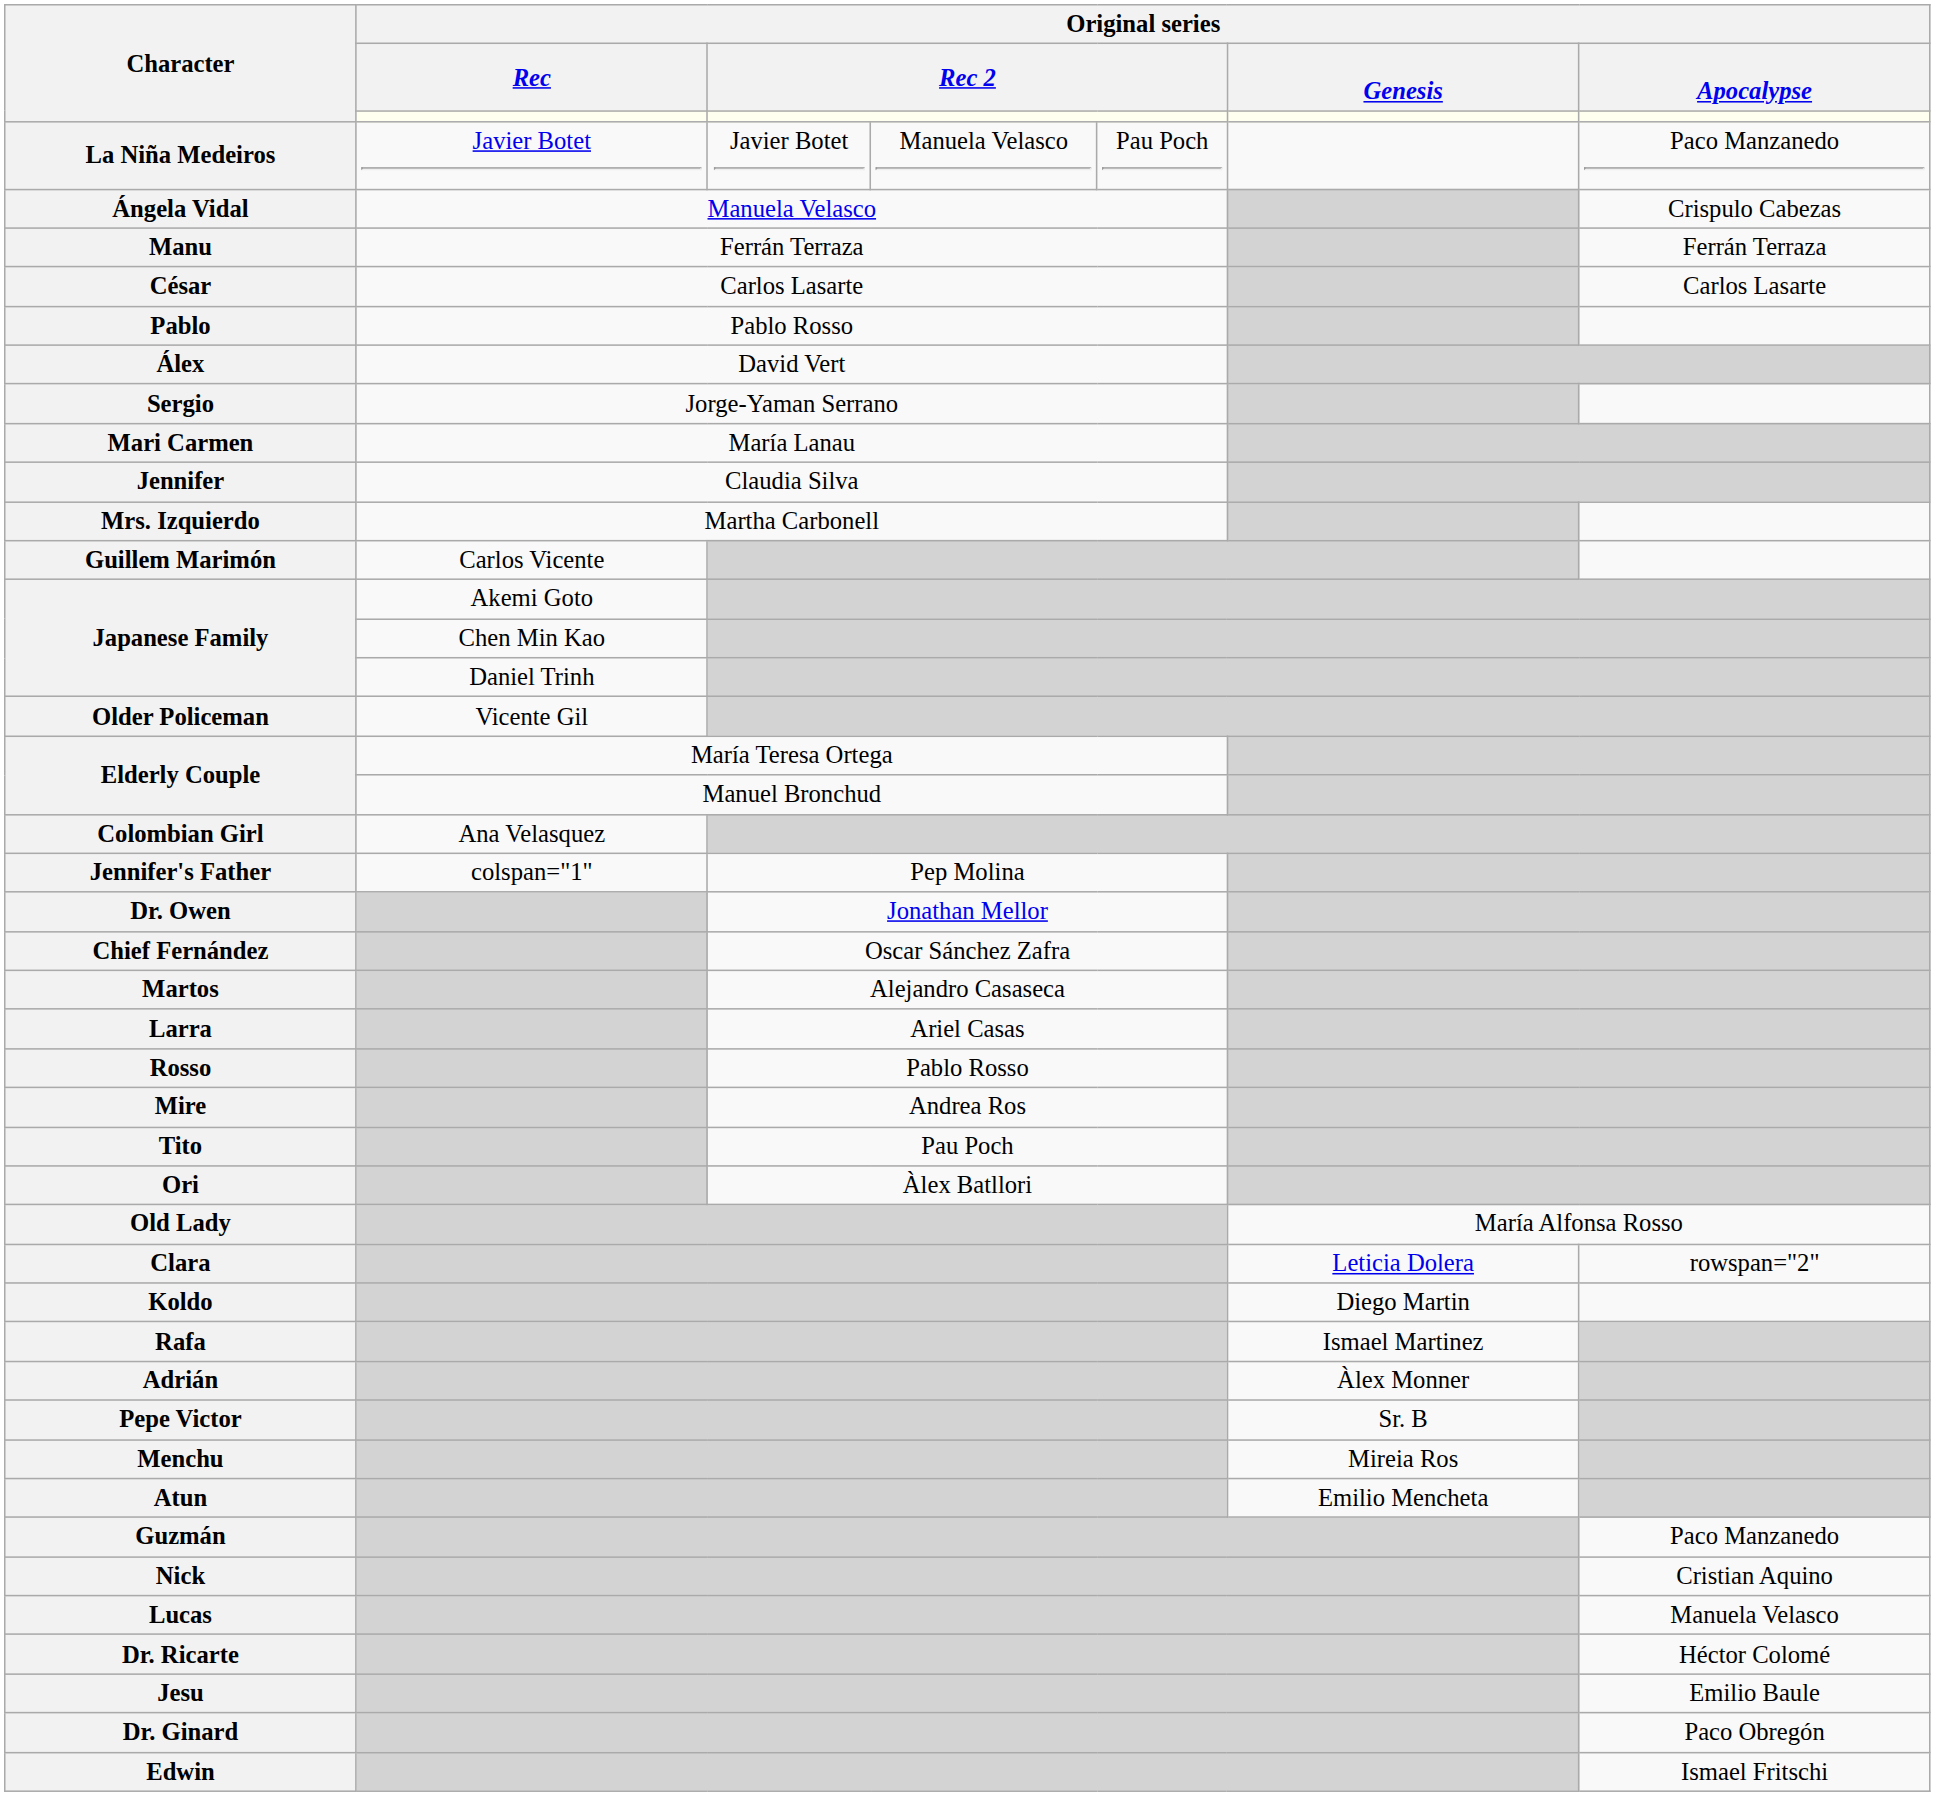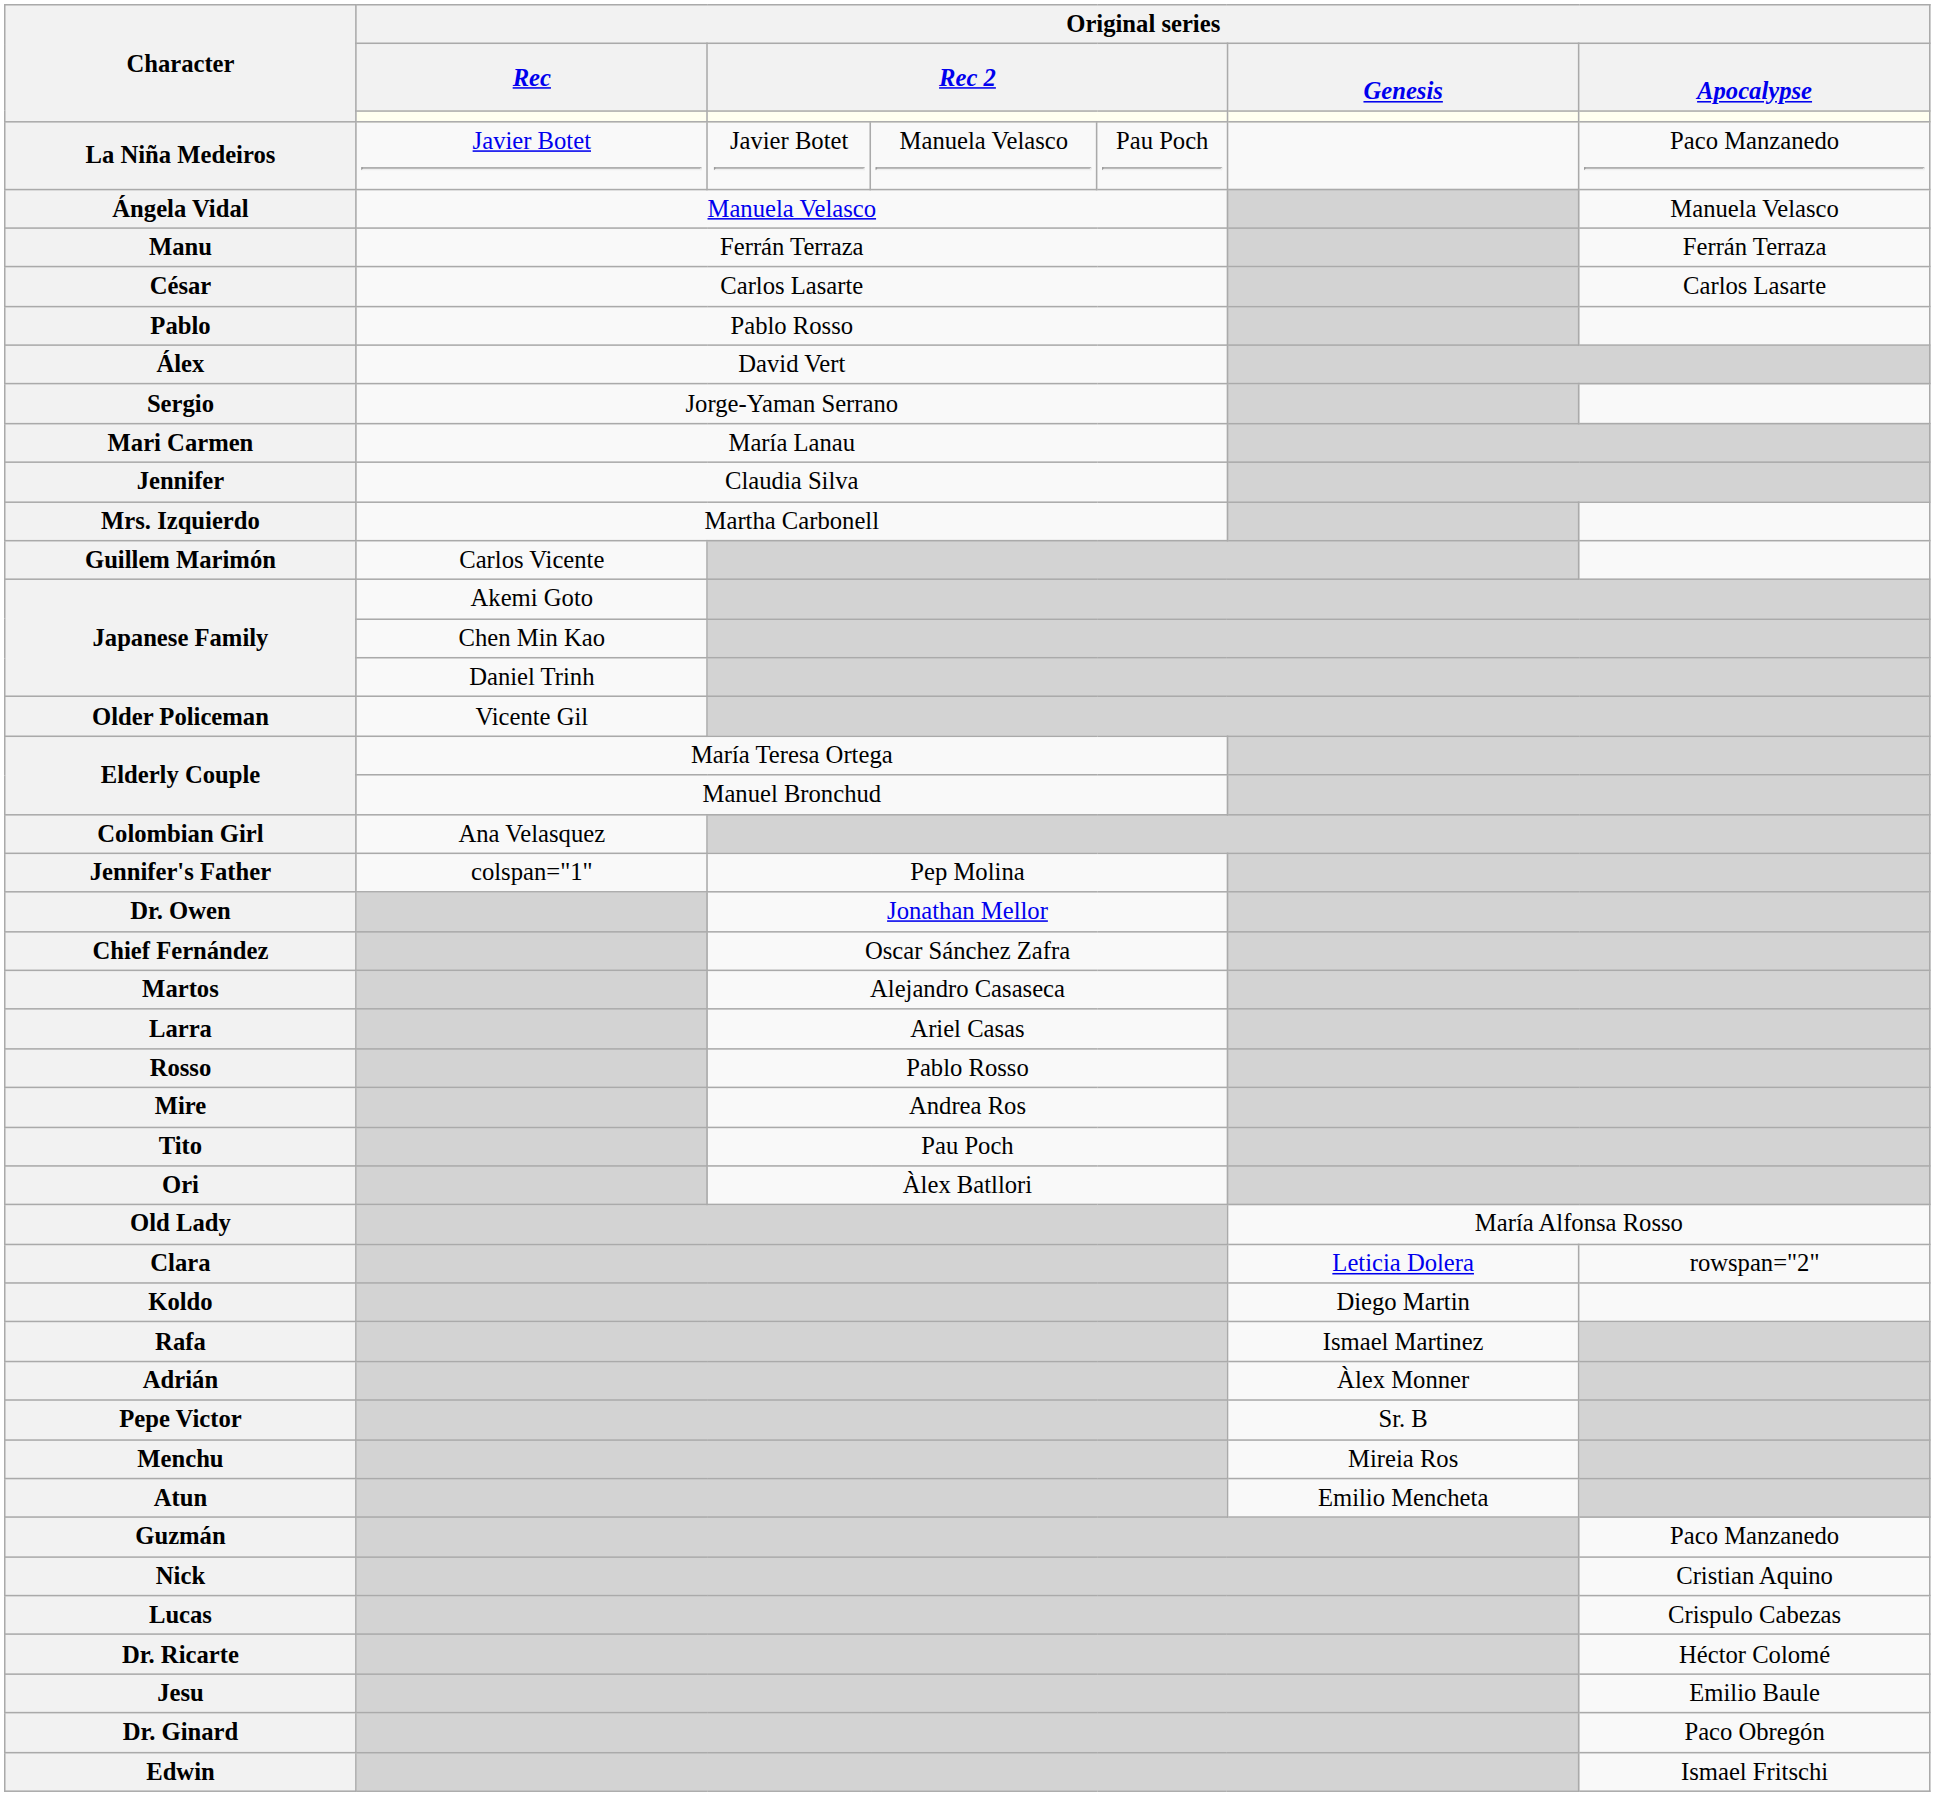(1755, 208) Crispulo Cabezas -> (1755, 208) Manuela Velasco
(1755, 1614) Manuela Velasco -> (1755, 1614) Crispulo Cabezas
